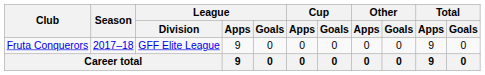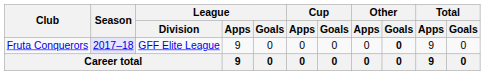(113, 45) no background -> (113, 45) lavender background
(399, 45) normal -> (399, 45) bold
